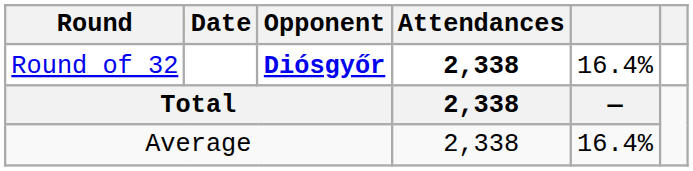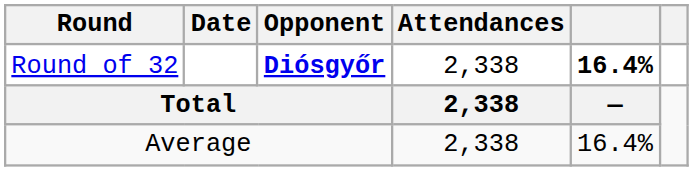(481, 65) bold -> (481, 65) normal
(615, 65) normal -> (615, 65) bold
